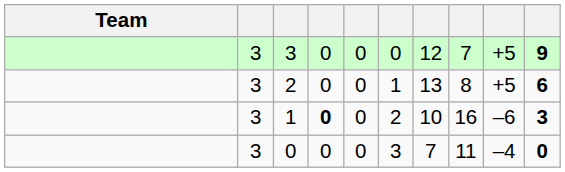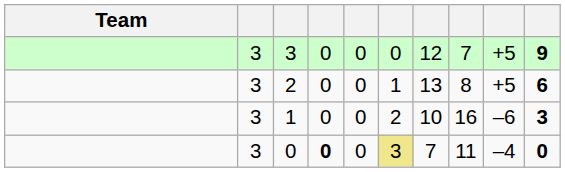(326, 118) bold -> (326, 118) normal
(326, 150) normal -> (326, 150) bold
(396, 150) no background -> (396, 150) khaki background
